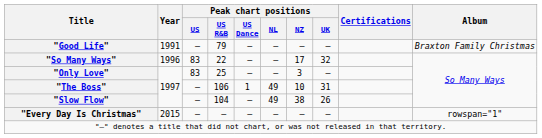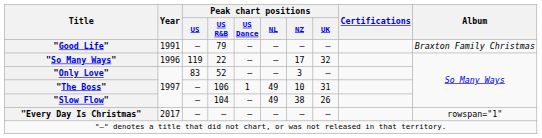(195, 60) 83 -> (195, 60) 119
(221, 73) 25 -> (221, 73) 52
(170, 114) 2015 -> (170, 114) 2017
